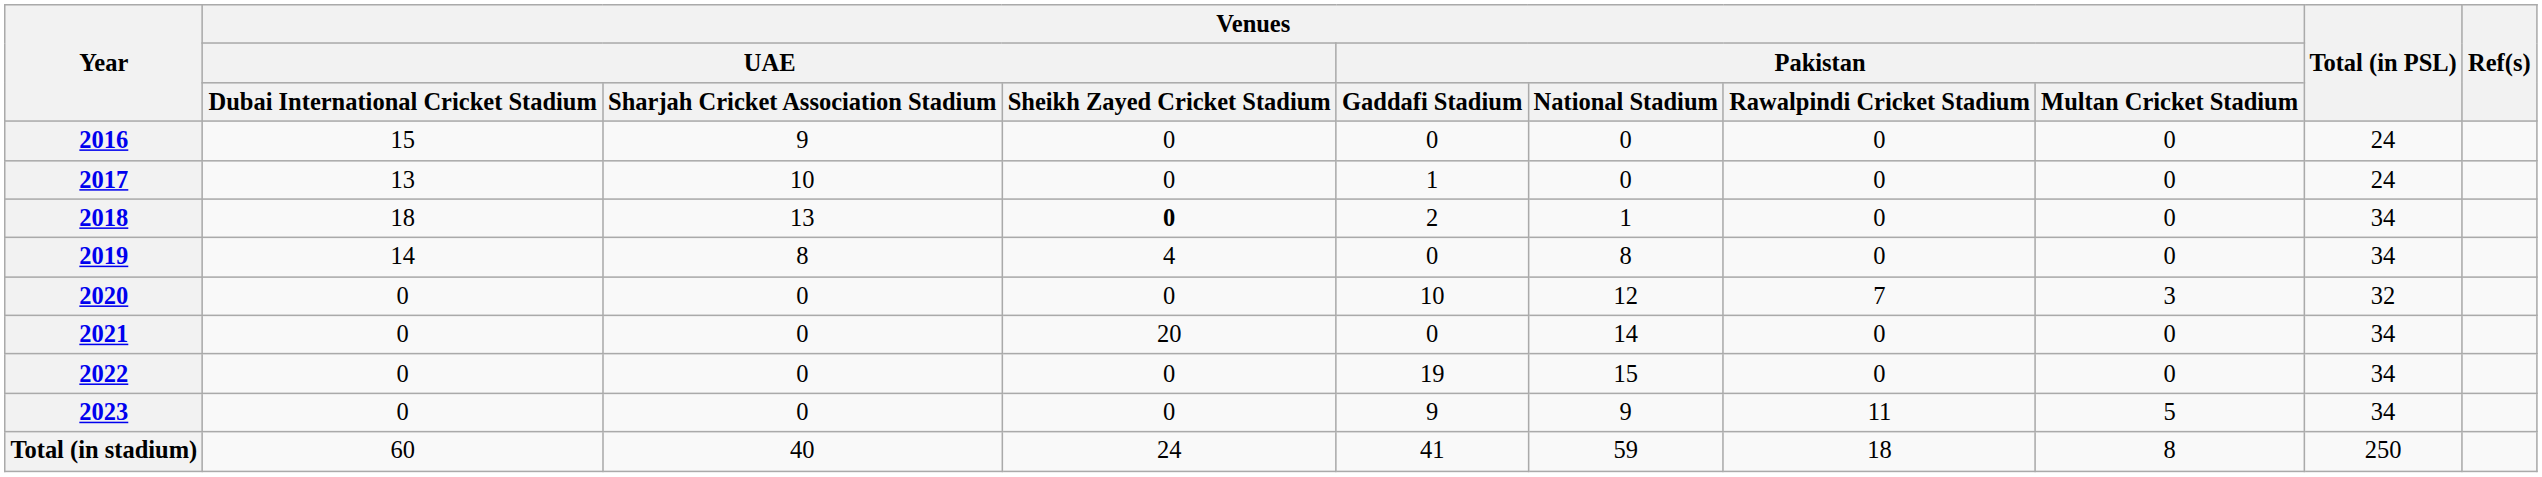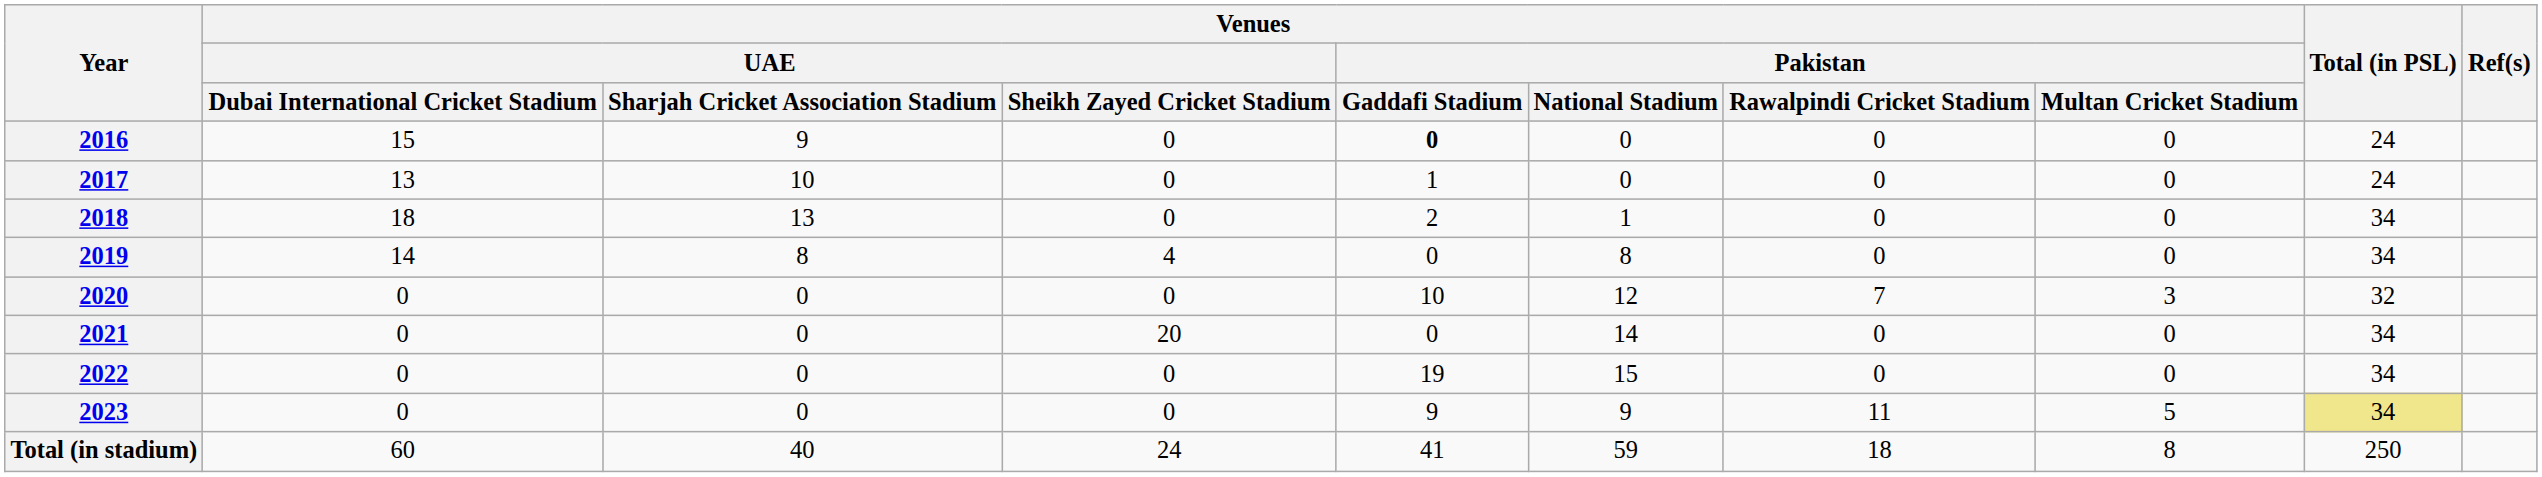(1432, 140) normal -> (1432, 140) bold
(1169, 218) bold -> (1169, 218) normal
(2383, 412) no background -> (2383, 412) khaki background
